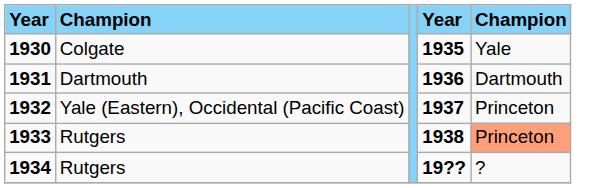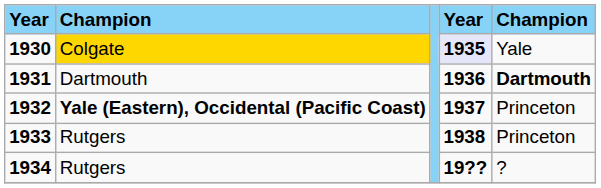(92, 49) no background -> (92, 49) gold background
(443, 49) no background -> (464, 49) lavender background
(519, 78) normal -> (544, 78) bold
(232, 108) normal -> (243, 108) bold
(515, 137) lightsalmon background -> (536, 137) no background
